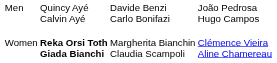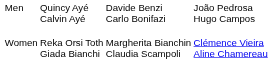(74, 48) bold -> (72, 48) normal
